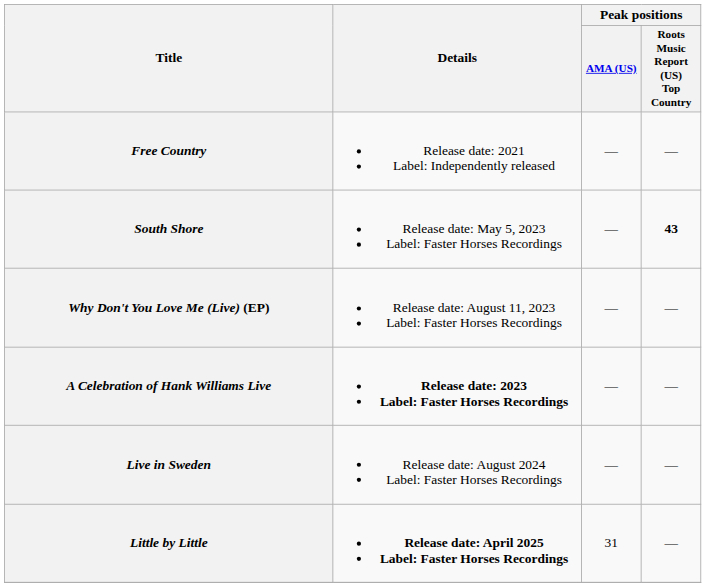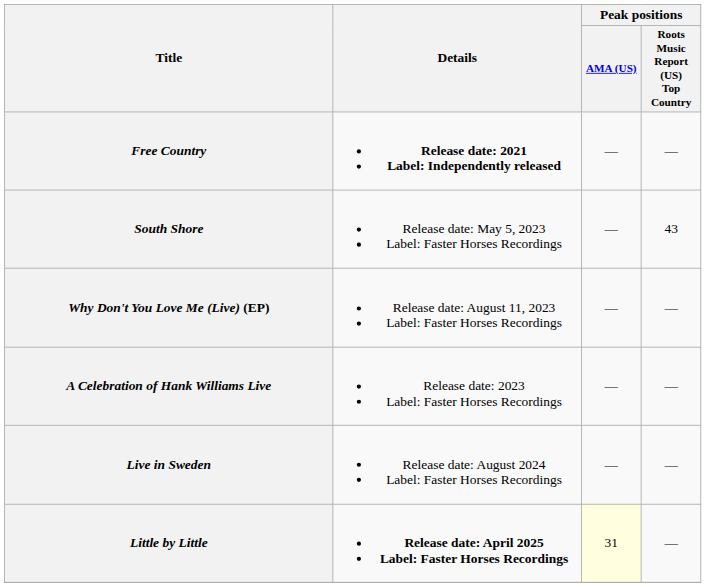(457, 158) normal -> (457, 158) bold
(671, 229) bold -> (671, 229) normal
(457, 394) bold -> (457, 394) normal
(611, 543) no background -> (611, 543) lightyellow background
